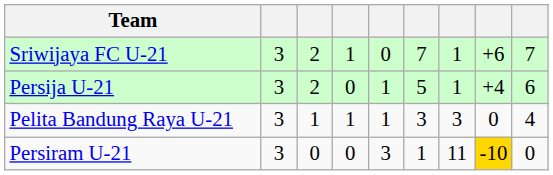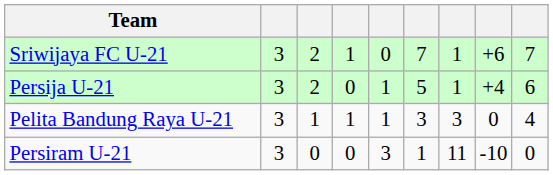(493, 152) gold background -> (493, 152) no background
